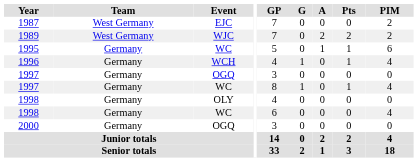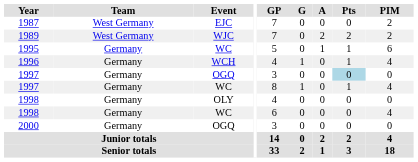(349, 74) no background -> (349, 74) lightblue background
